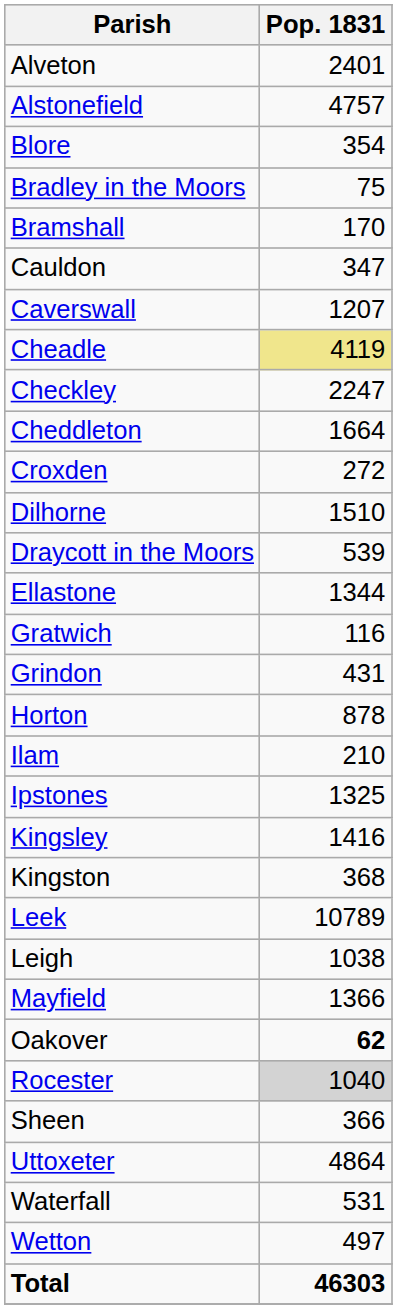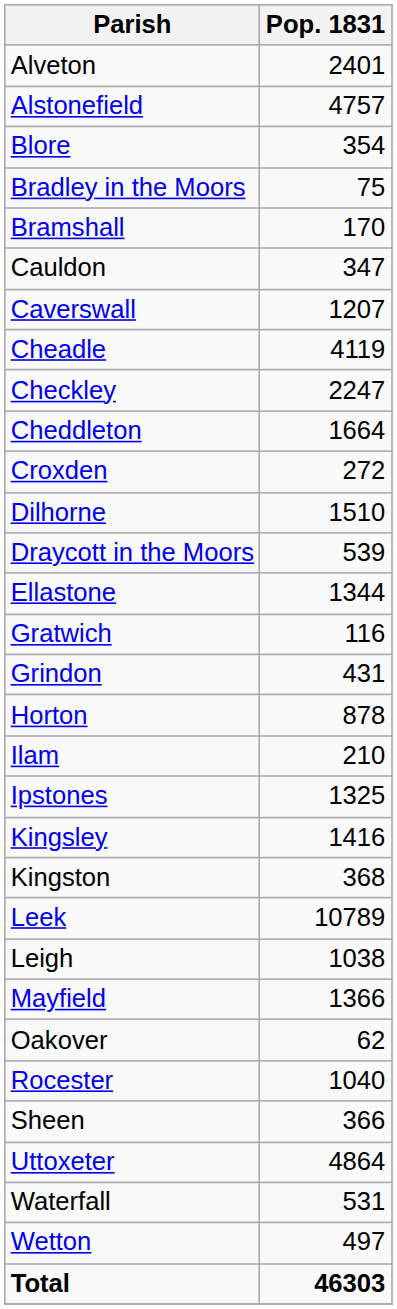(358, 349) khaki background -> (358, 349) no background
(371, 1039) bold -> (371, 1039) normal
(357, 1080) lightgrey background -> (357, 1080) no background
